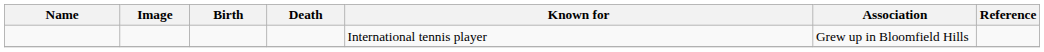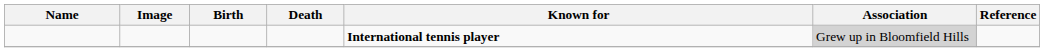(417, 36) normal -> (423, 36) bold
(892, 36) no background -> (892, 36) lightgrey background
